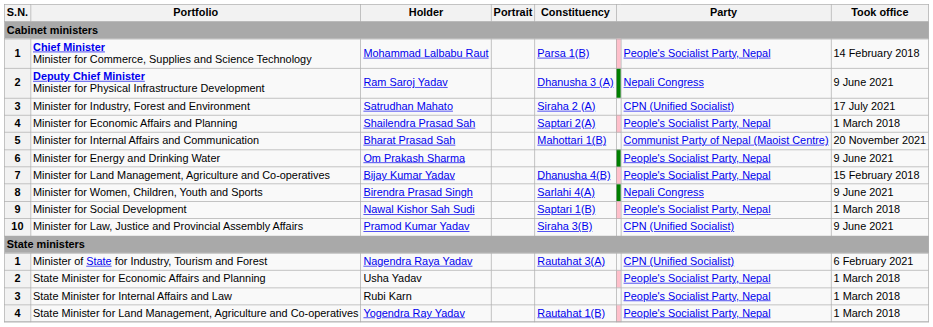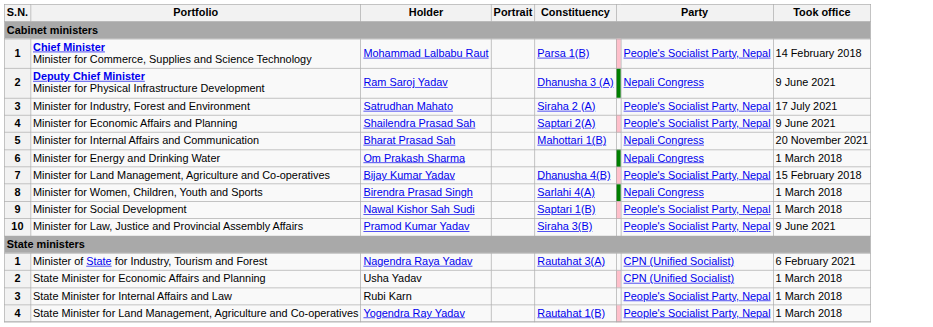(679, 106) CPN (Unified Socialist) -> (697, 106) People's Socialist Party, Nepal
(867, 123) 1 March 2018 -> (806, 123) 9 June 2021
(726, 141) Communist Party of Nepal (Maoist Centre) -> (664, 141) Nepali Congress
(697, 158) People's Socialist Party, Nepal -> (664, 158) Nepali Congress
(864, 158) 9 June 2021 -> (809, 158) 1 March 2018
(864, 192) 9 June 2021 -> (809, 192) 1 March 2018
(679, 227) CPN (Unified Socialist) -> (697, 227) People's Socialist Party, Nepal
(697, 279) People's Socialist Party, Nepal -> (679, 279) CPN (Unified Socialist)
